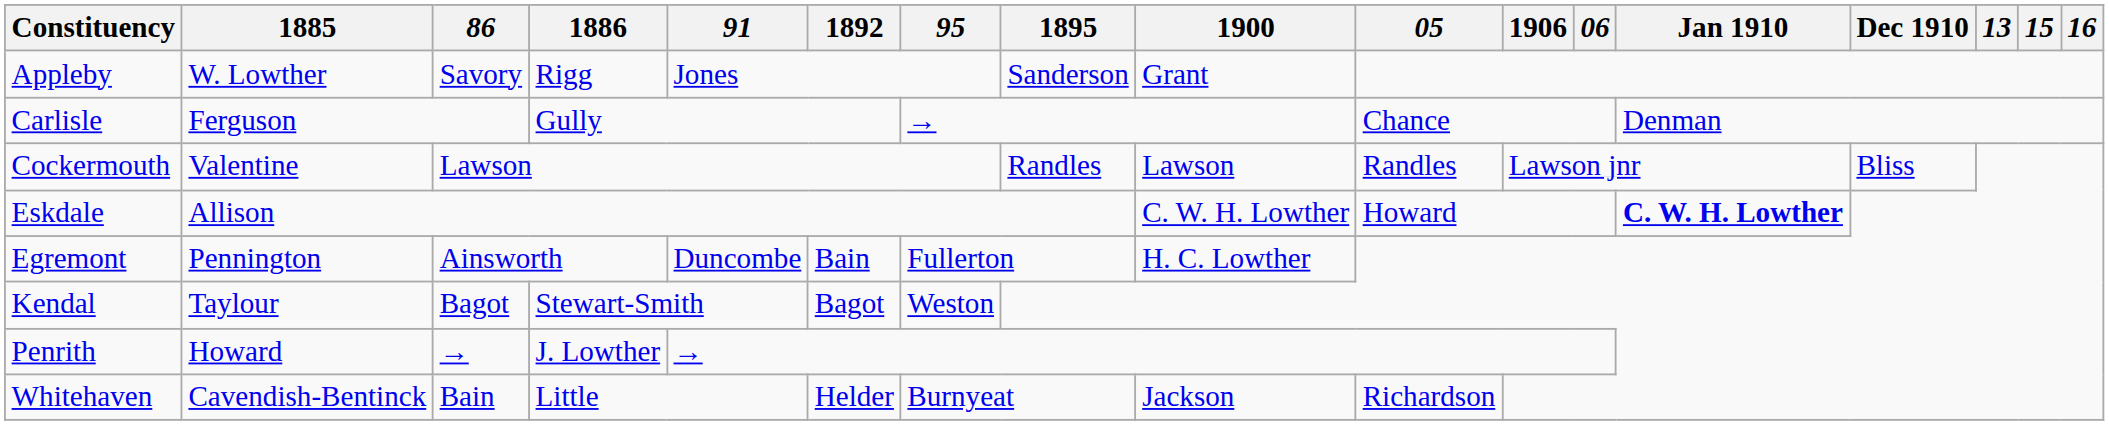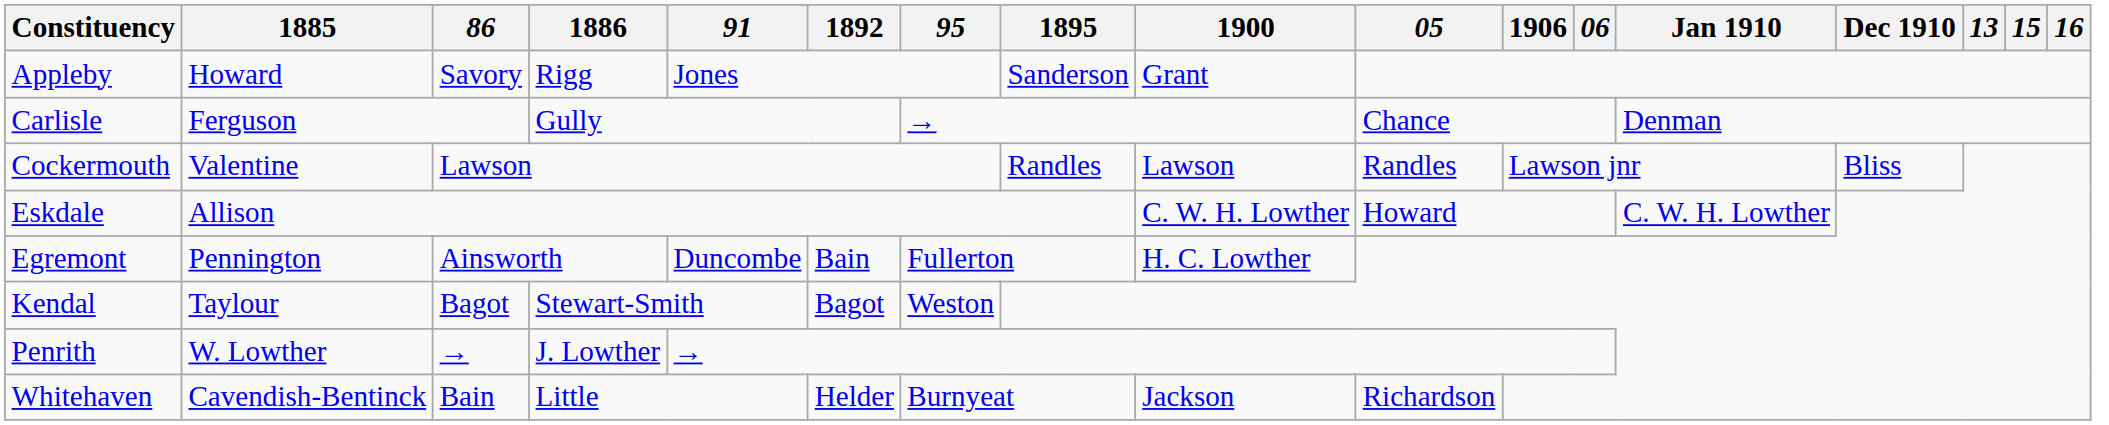(257, 73) W. Lowther -> (235, 73) Howard
(1733, 212) bold -> (1726, 212) normal
(235, 350) Howard -> (257, 350) W. Lowther
